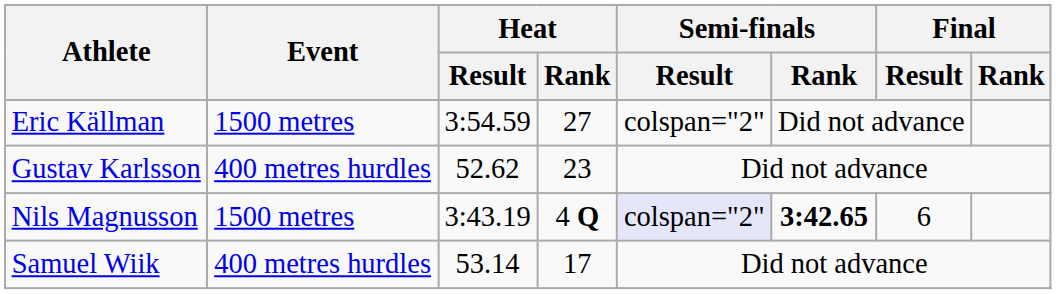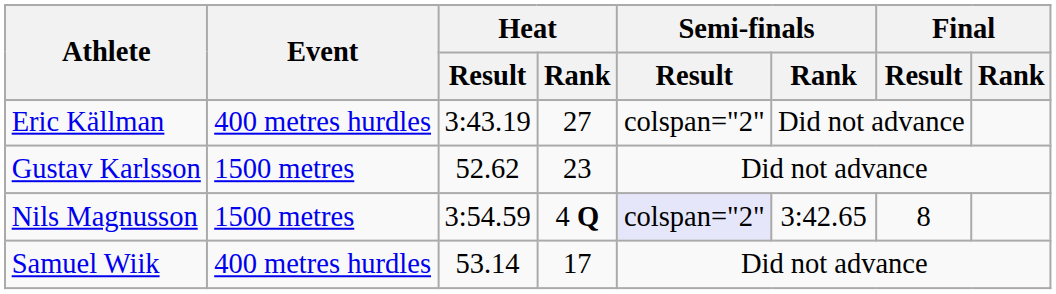(284, 122) 1500 metres -> (323, 122) 400 metres hurdles
(488, 122) 3:54.59 -> (488, 122) 3:43.19
(323, 169) 400 metres hurdles -> (284, 169) 1500 metres
(488, 216) 3:43.19 -> (488, 216) 3:54.59
(824, 216) bold -> (824, 216) normal
(924, 216) 6 -> (924, 216) 8
